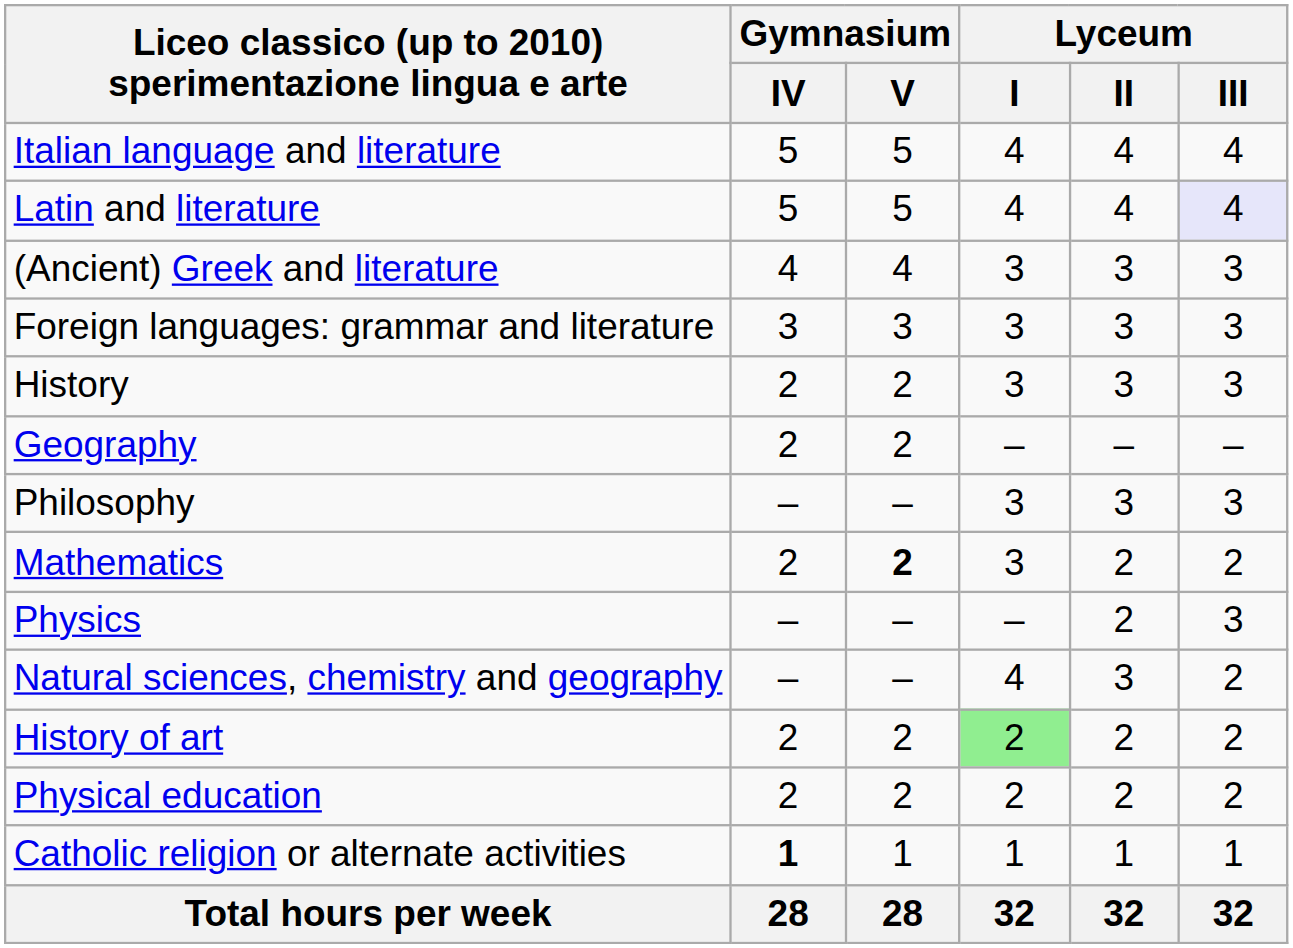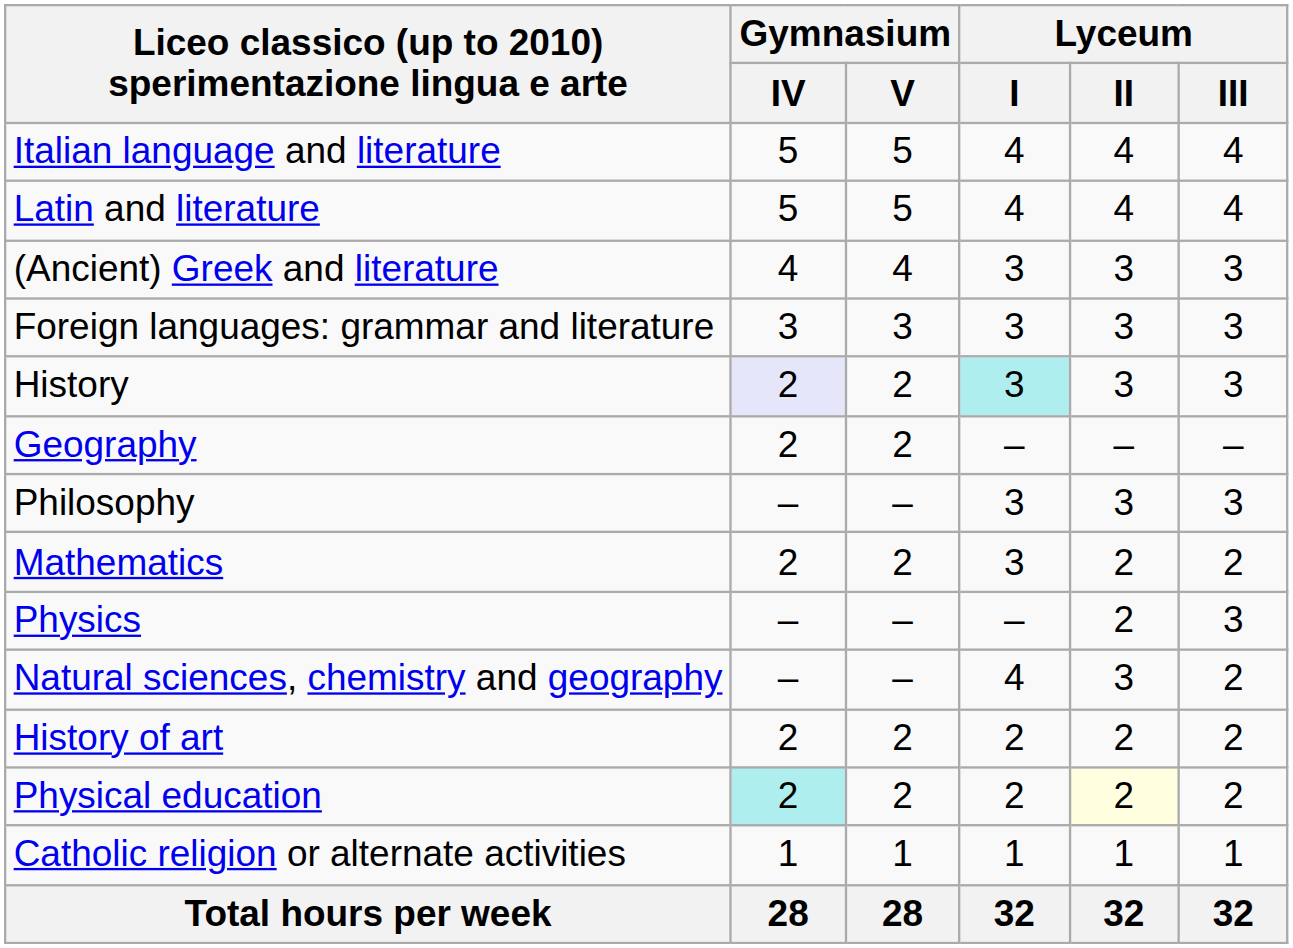(1233, 209) lavender background -> (1233, 209) no background
(788, 385) no background -> (788, 385) lavender background
(1014, 385) no background -> (1014, 385) paleturquoise background
(902, 561) bold -> (902, 561) normal
(1014, 737) lightgreen background -> (1014, 737) no background
(788, 795) no background -> (788, 795) paleturquoise background
(1124, 795) no background -> (1124, 795) lightyellow background
(788, 854) bold -> (788, 854) normal
